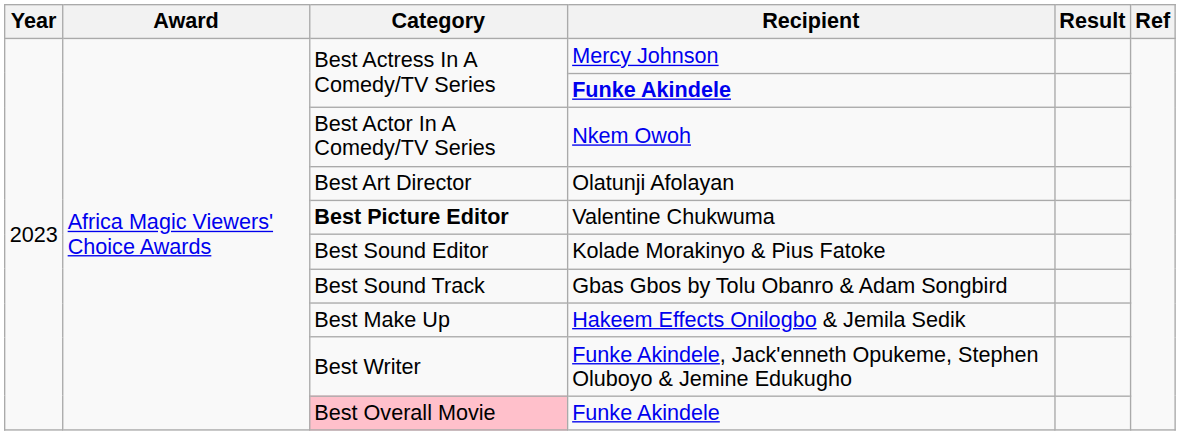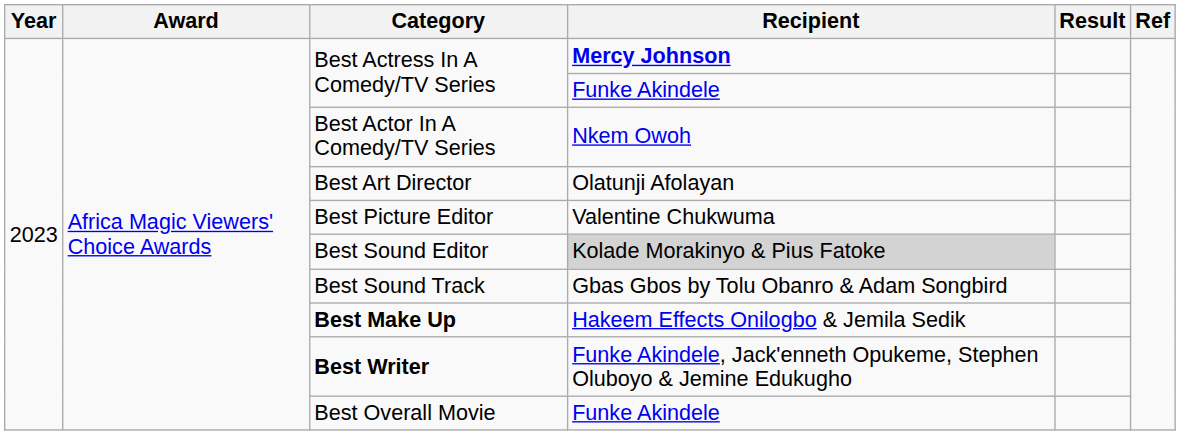(645, 55) normal -> (651, 55) bold
(652, 90) bold -> (646, 90) normal
(412, 217) bold -> (404, 217) normal
(729, 251) no background -> (729, 251) lightgrey background
(382, 319) normal -> (385, 319) bold
(368, 366) normal -> (372, 366) bold
(405, 412) pink background -> (405, 412) no background
